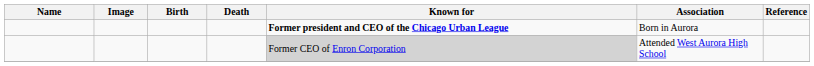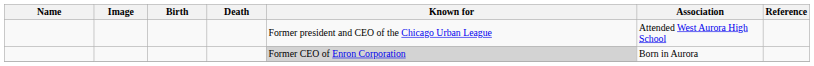(388, 27) bold -> (380, 33) normal
(669, 27) Born in Aurora -> (693, 33) Attended West Aurora High School
(693, 48) Attended West Aurora High School -> (669, 54) Born in Aurora
